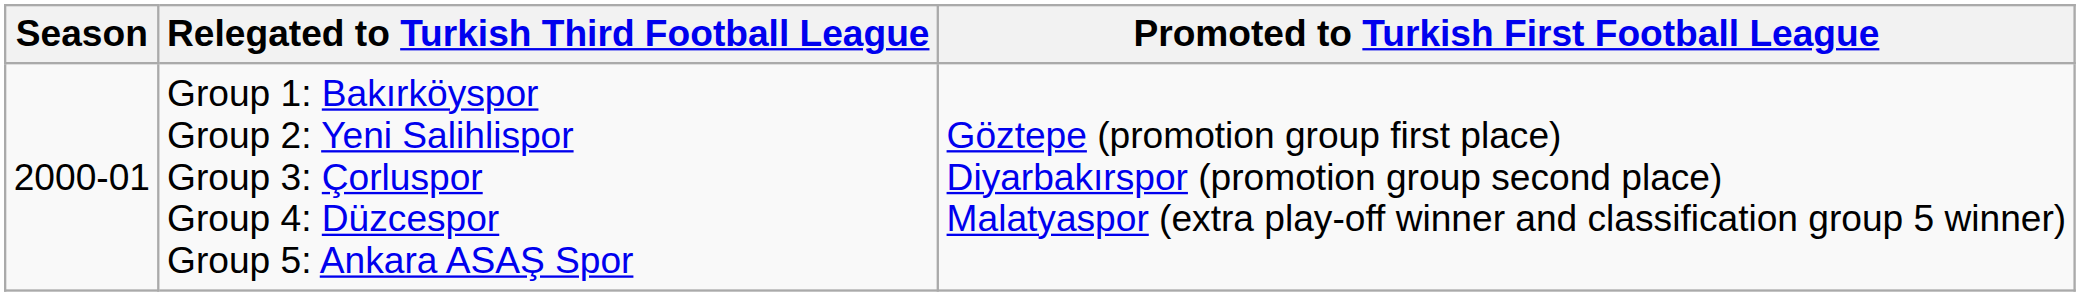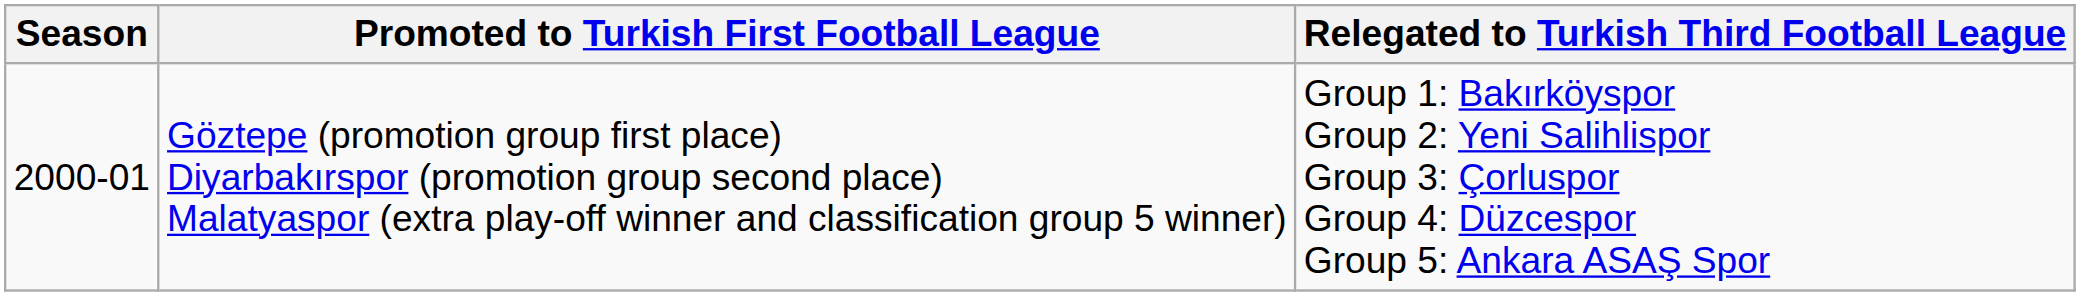columns swapped: (1506, 33) <-> (548, 33)
